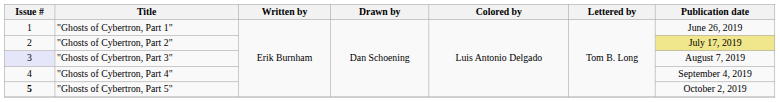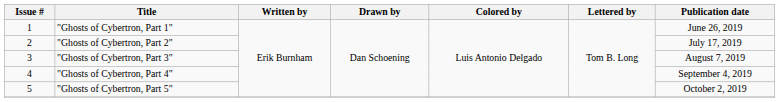(715, 43) khaki background -> (715, 43) no background
(30, 58) lavender background -> (30, 58) no background
(30, 89) bold -> (30, 89) normal
